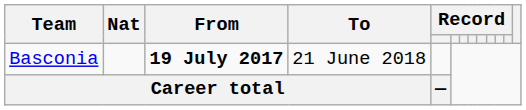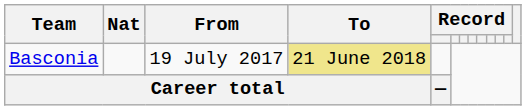(217, 59) bold -> (217, 59) normal
(359, 59) no background -> (359, 59) khaki background
